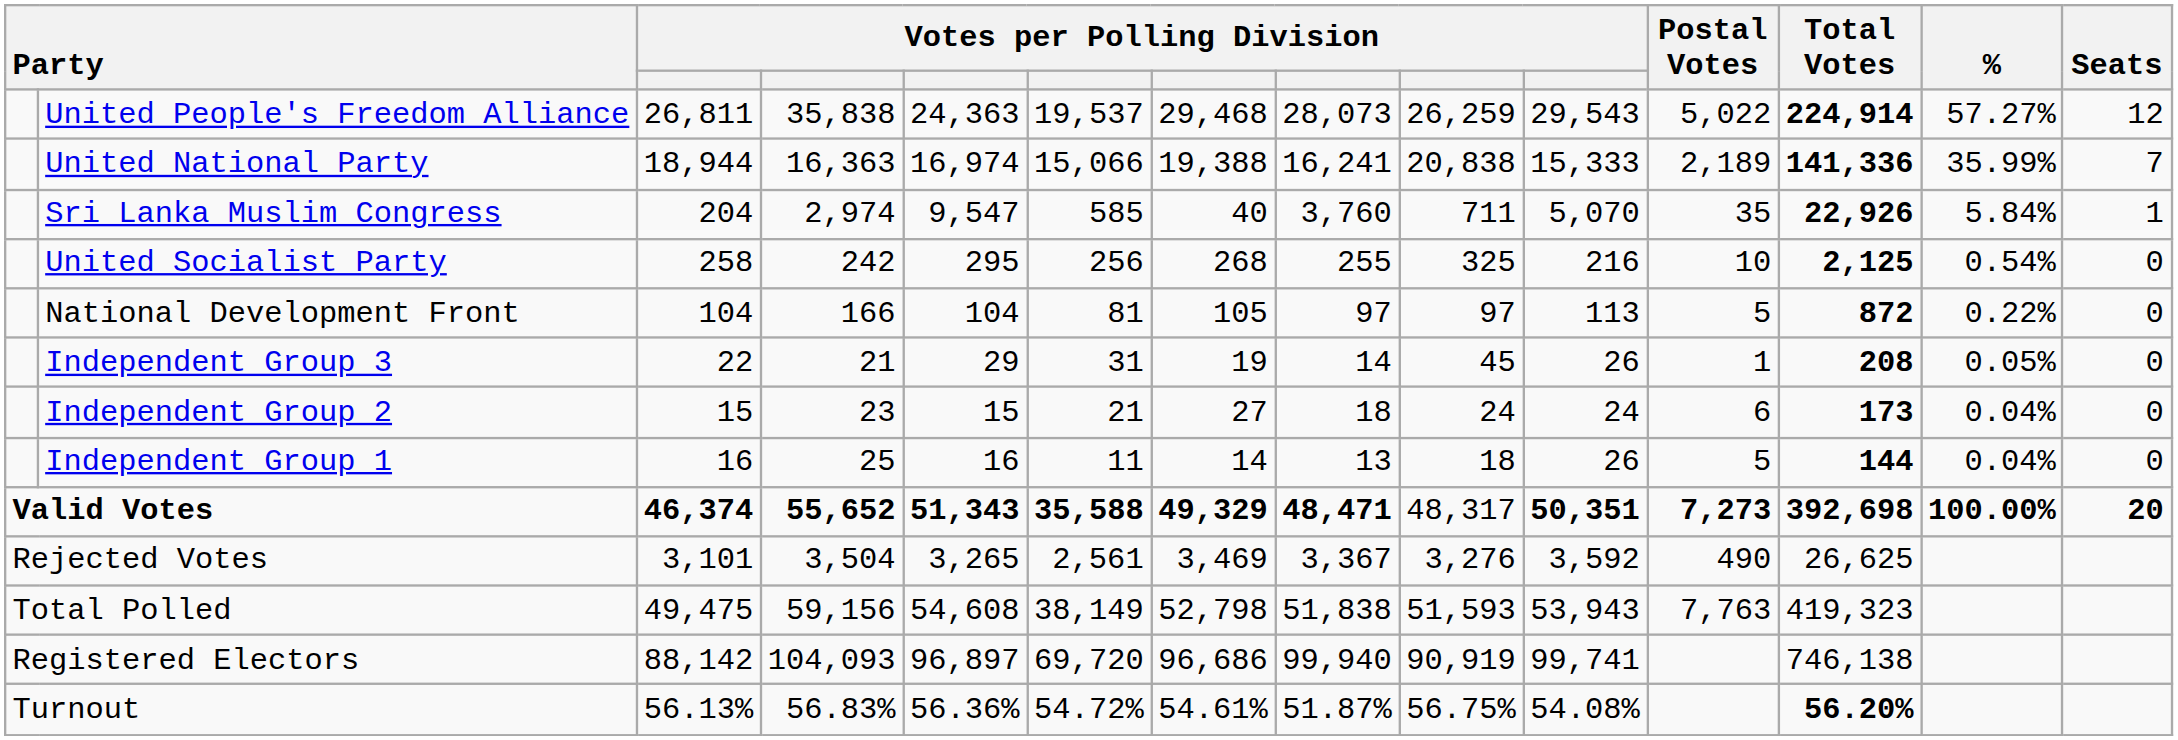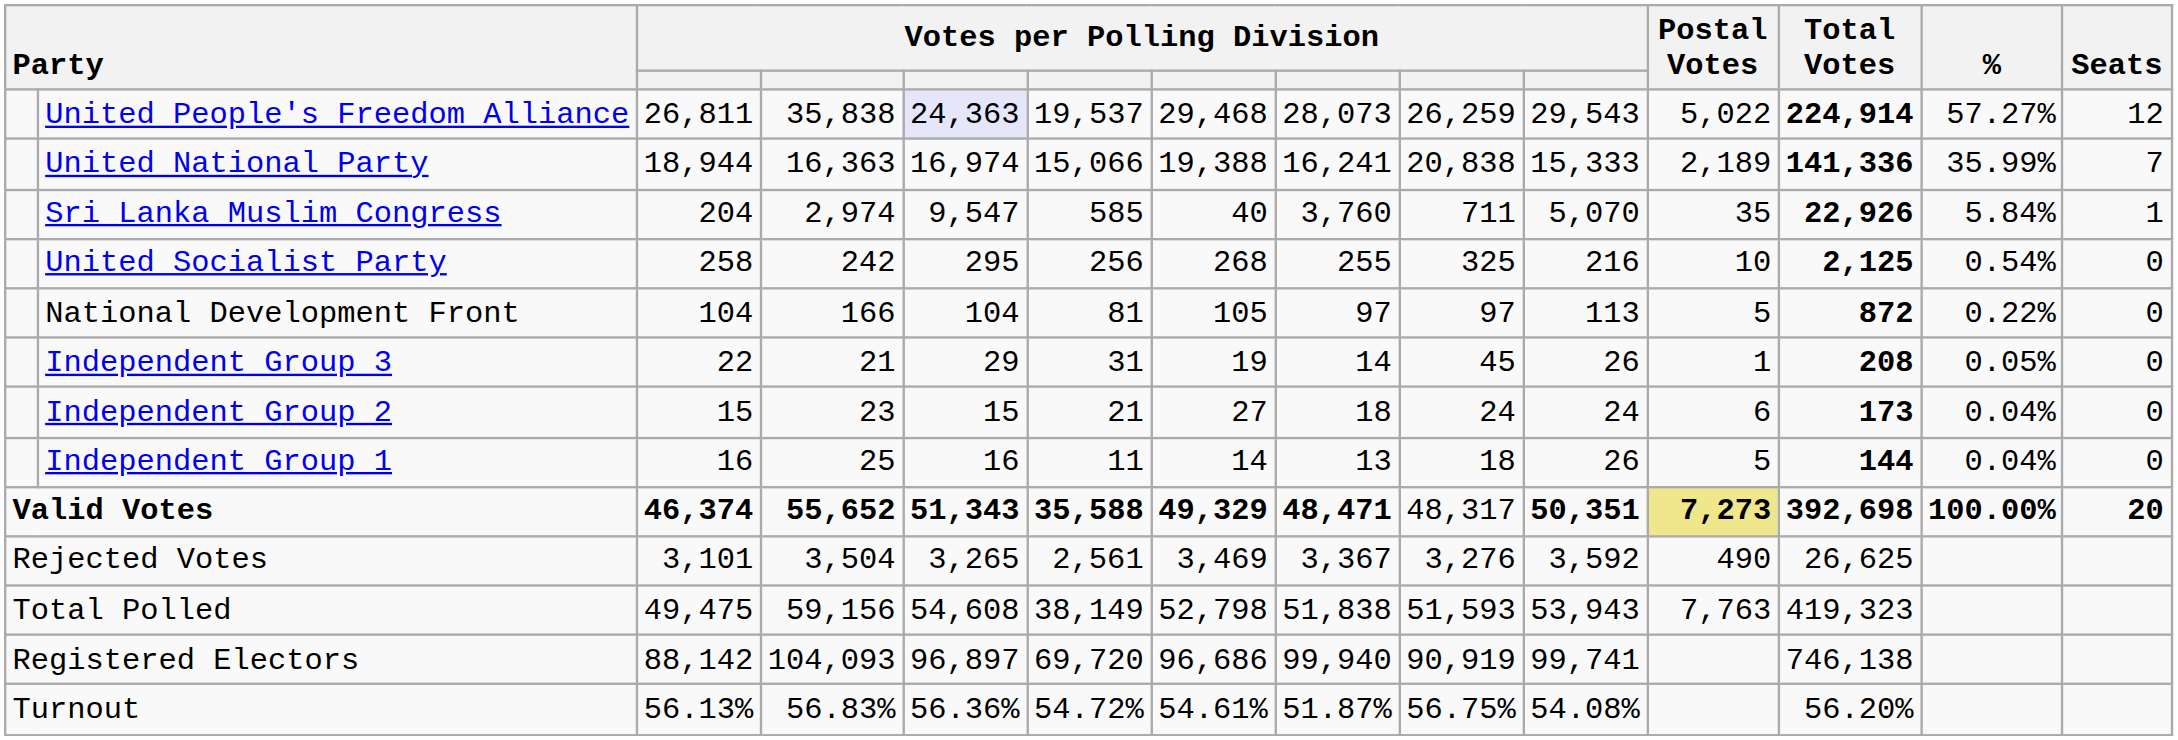(965, 115) no background -> (965, 115) lavender background
(1726, 511) no background -> (1726, 511) khaki background
(1859, 710) bold -> (1859, 710) normal
